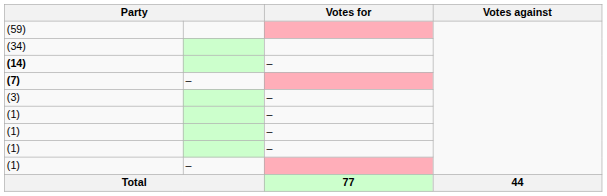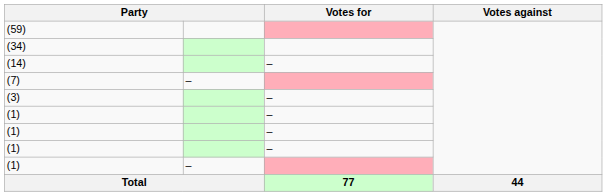(16, 64) bold -> (16, 64) normal
(13, 81) bold -> (13, 81) normal
